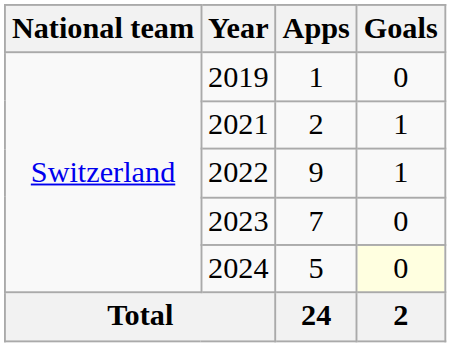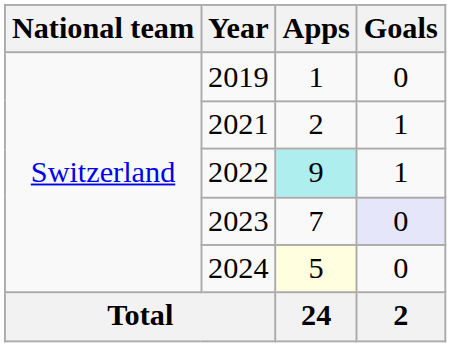(316, 172) no background -> (316, 172) paleturquoise background
(401, 220) no background -> (401, 220) lavender background
(316, 268) no background -> (316, 268) lightyellow background
(401, 268) lightyellow background -> (401, 268) no background
